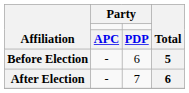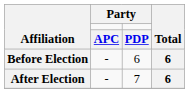(168, 59) 5 -> (168, 59) 6
